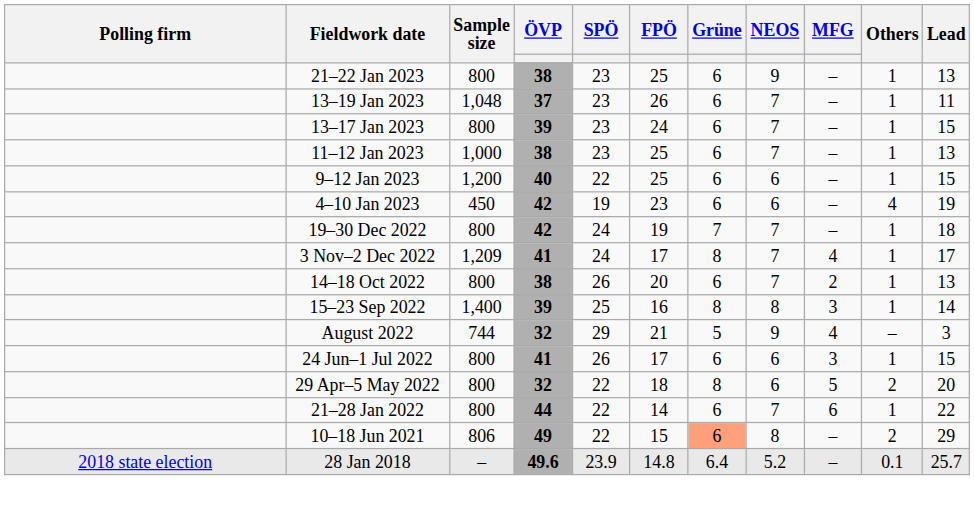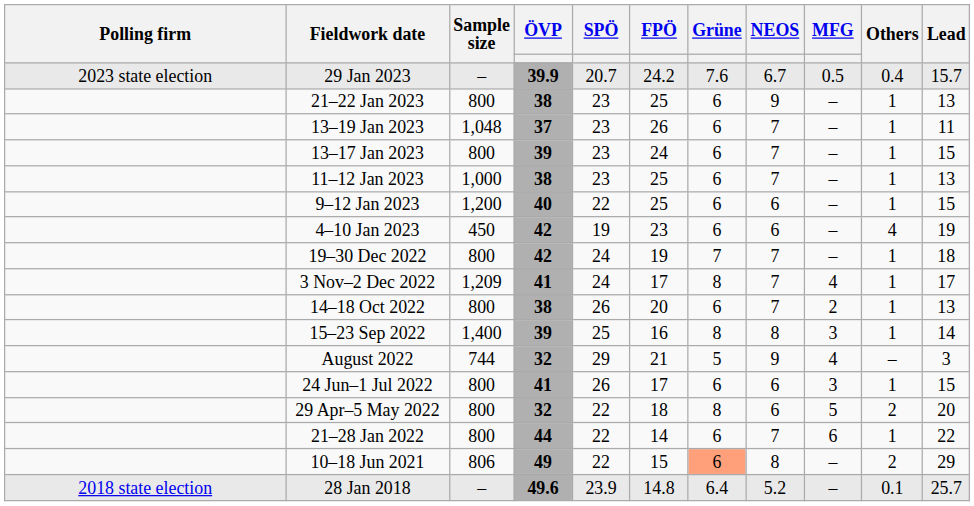+ row: (367, 76)
